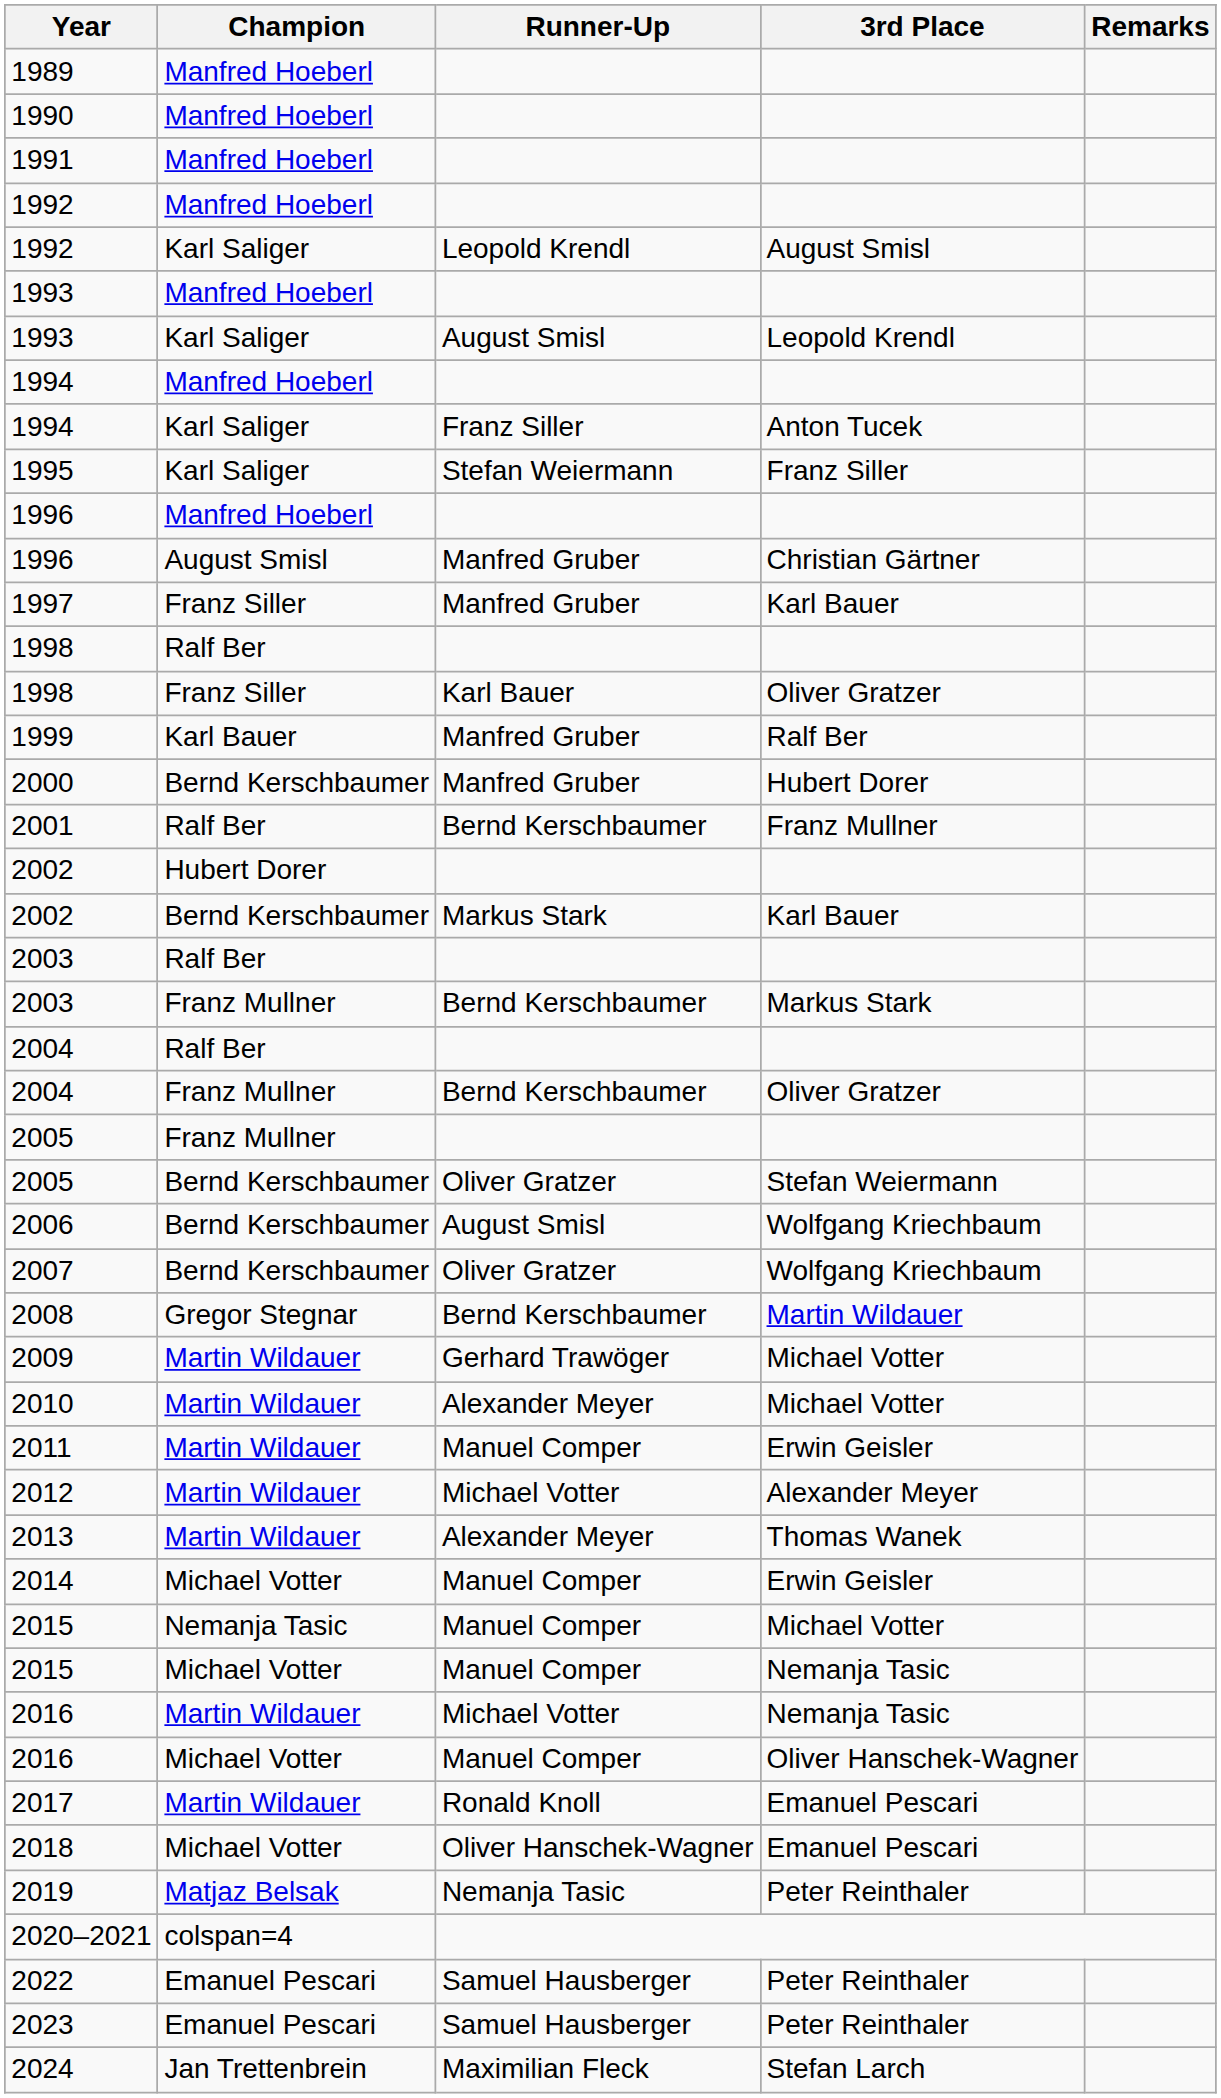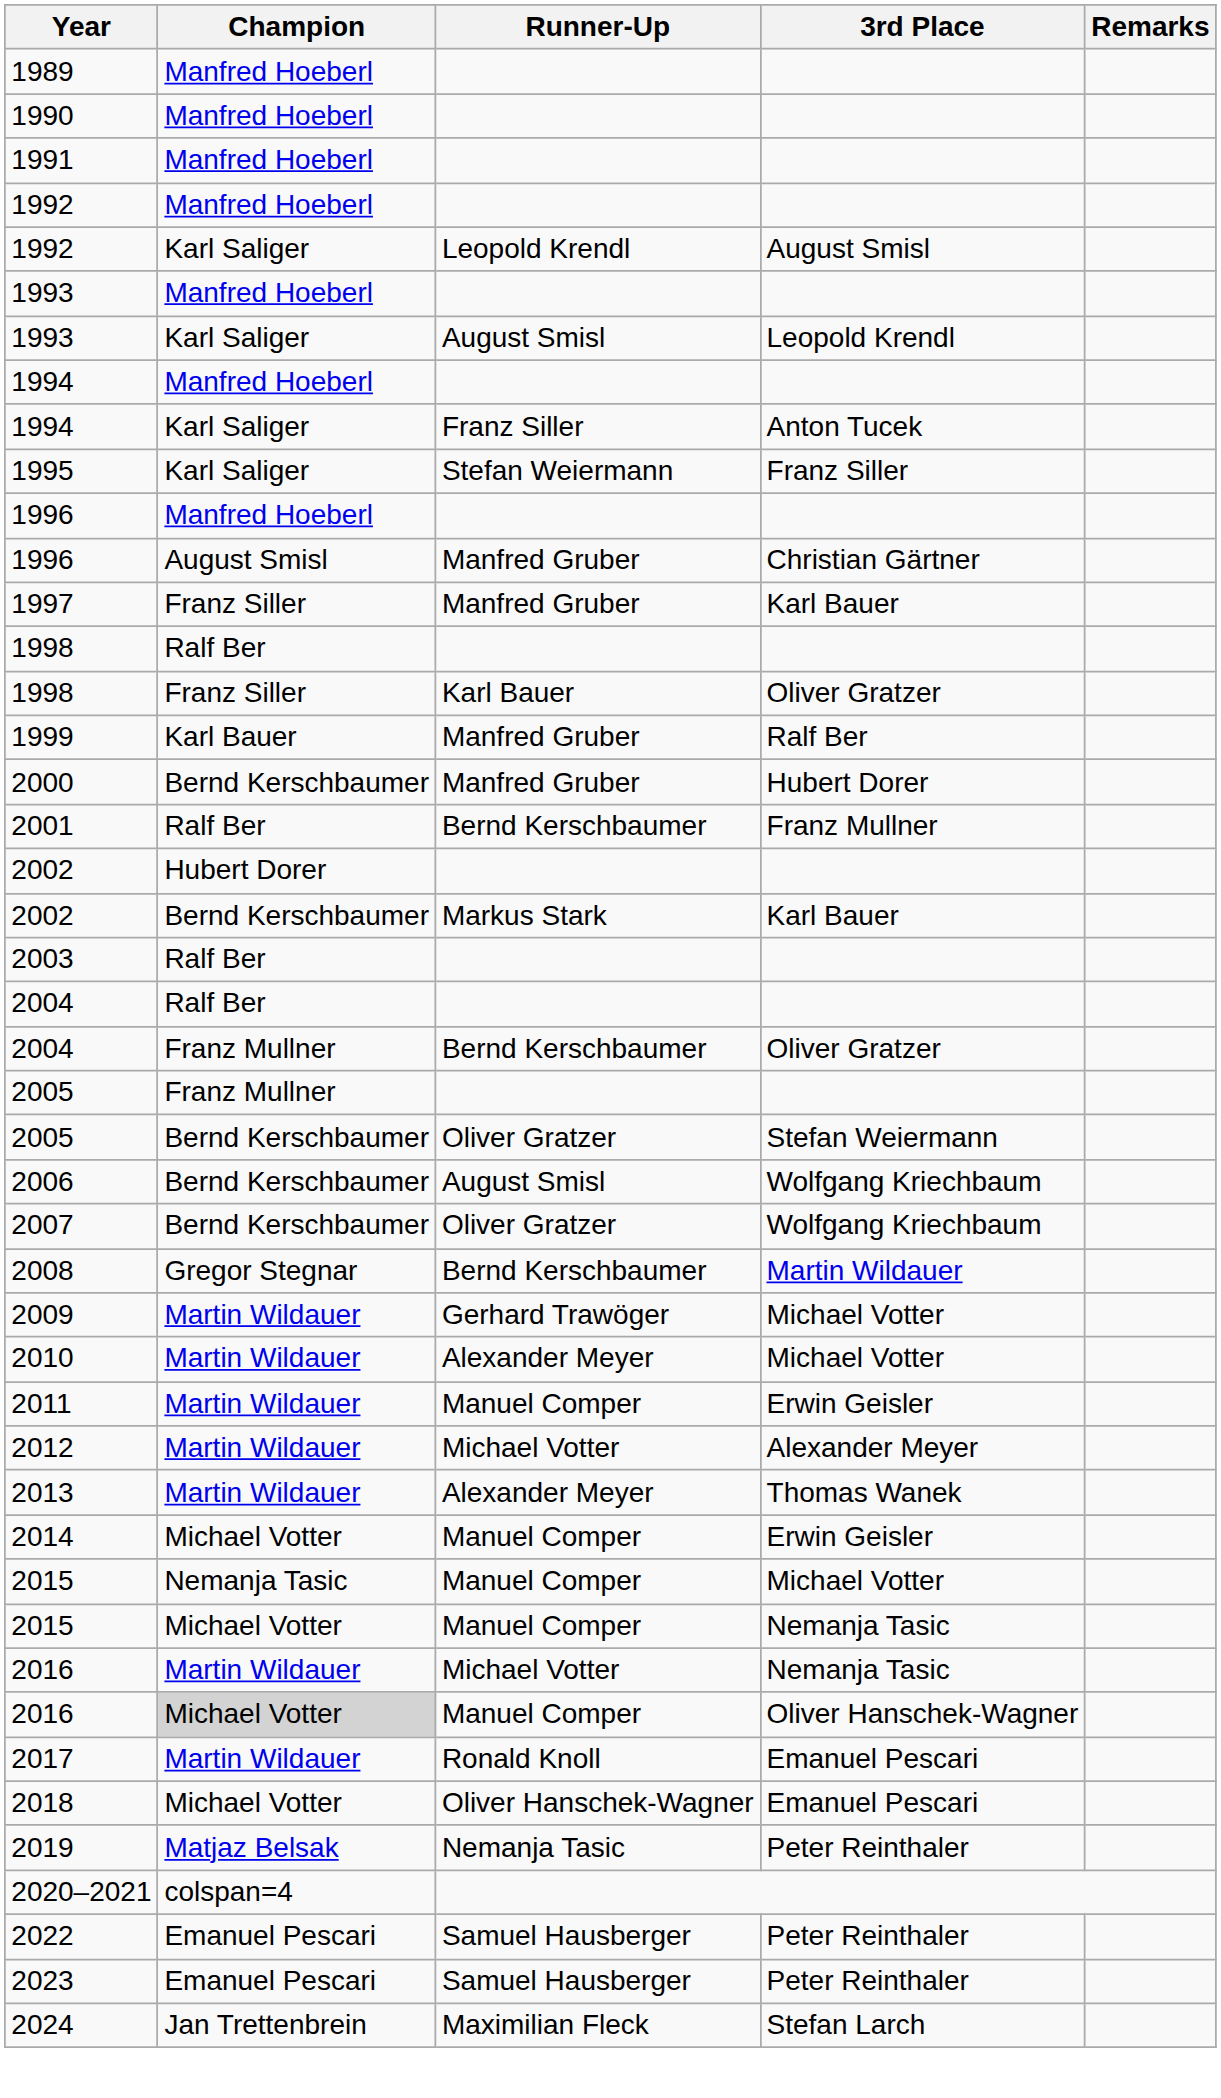- row: (42, 1003)
(253, 1758) no background -> (253, 1714) lightgrey background
